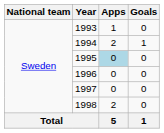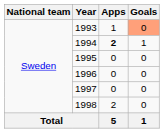(144, 27) no background -> (144, 27) lightsalmon background
(113, 43) normal -> (113, 43) bold
(113, 58) lightblue background -> (113, 58) no background
